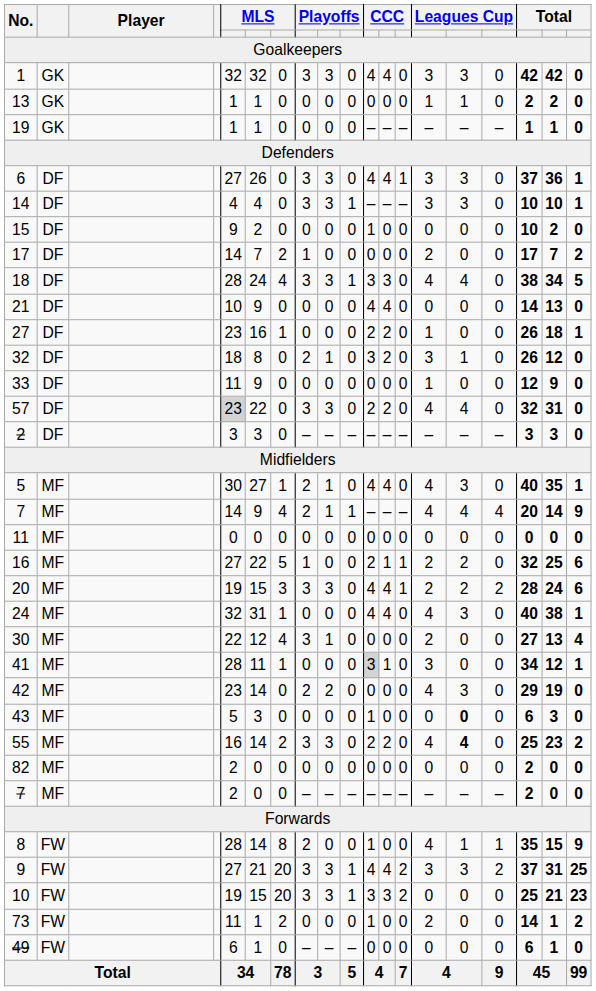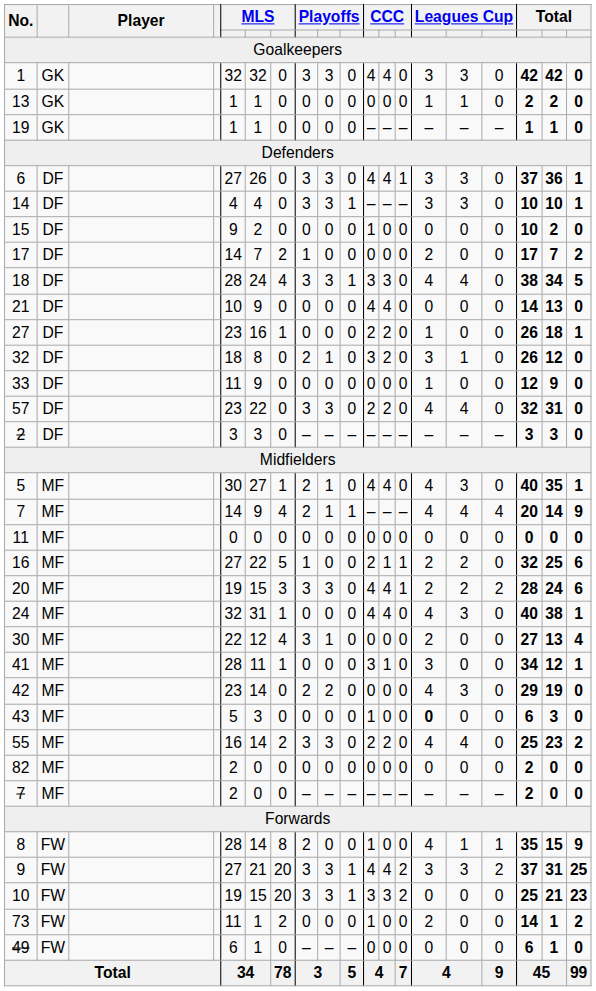(233, 409) lightgrey background -> (233, 409) no background
(371, 665) lightgrey background -> (371, 665) no background
(429, 716) normal -> (429, 716) bold
(464, 716) bold -> (464, 716) normal
(464, 742) bold -> (464, 742) normal
